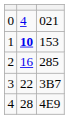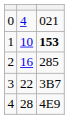(27, 41) bold -> (27, 41) normal
(49, 41) normal -> (49, 41) bold
